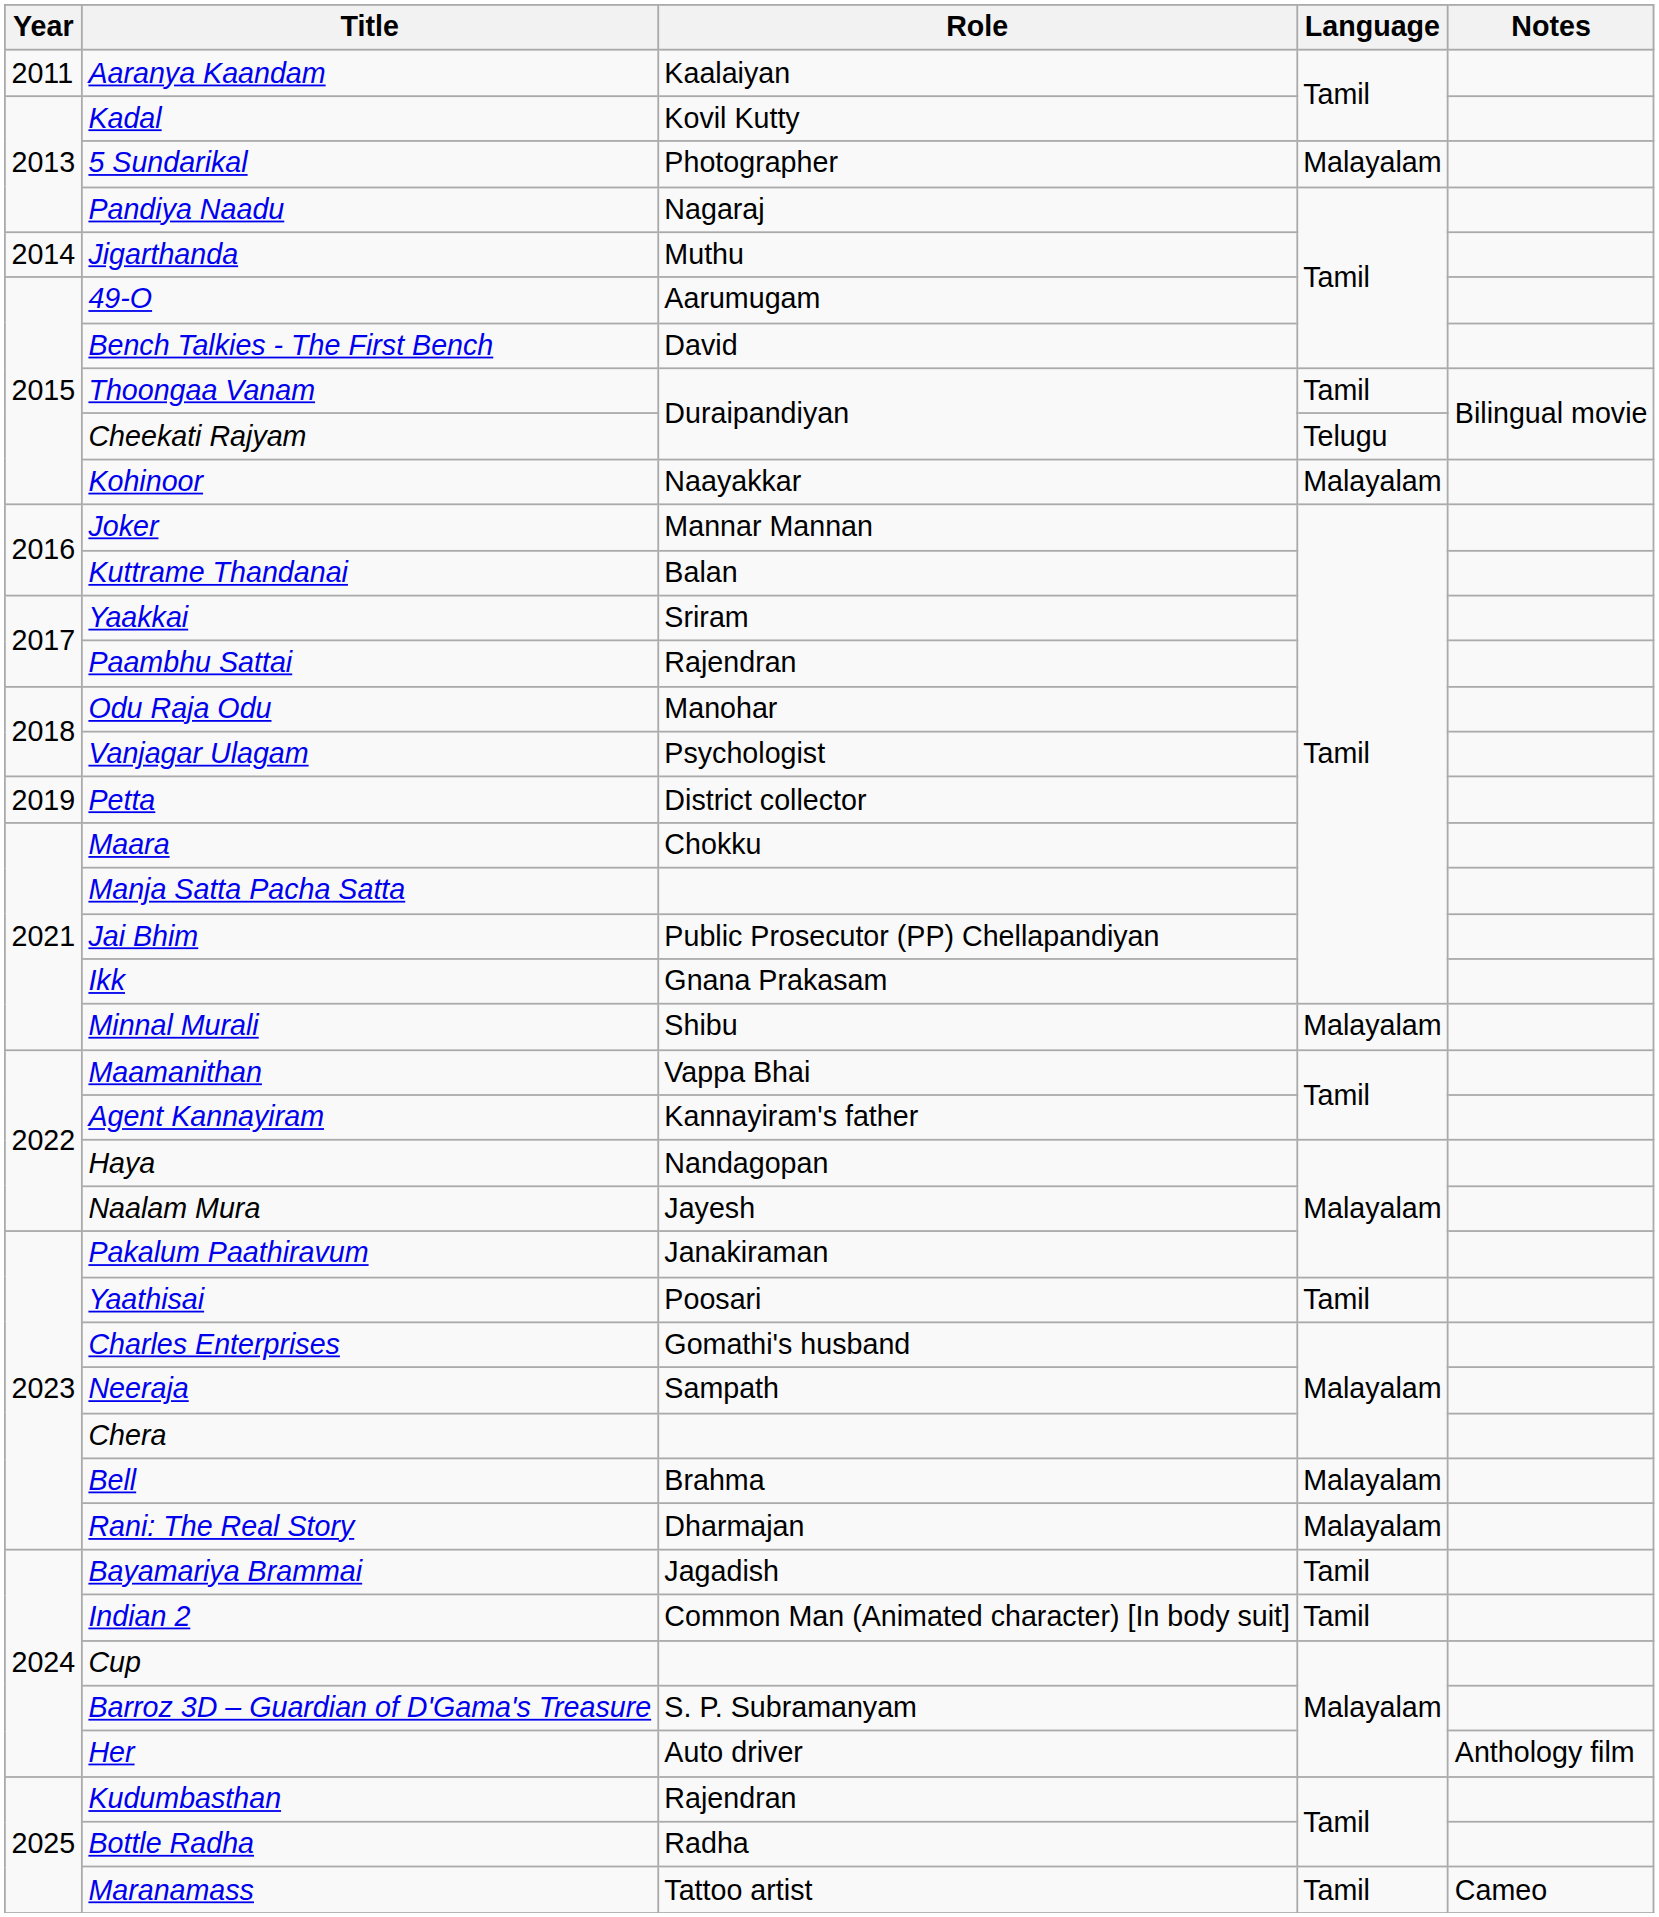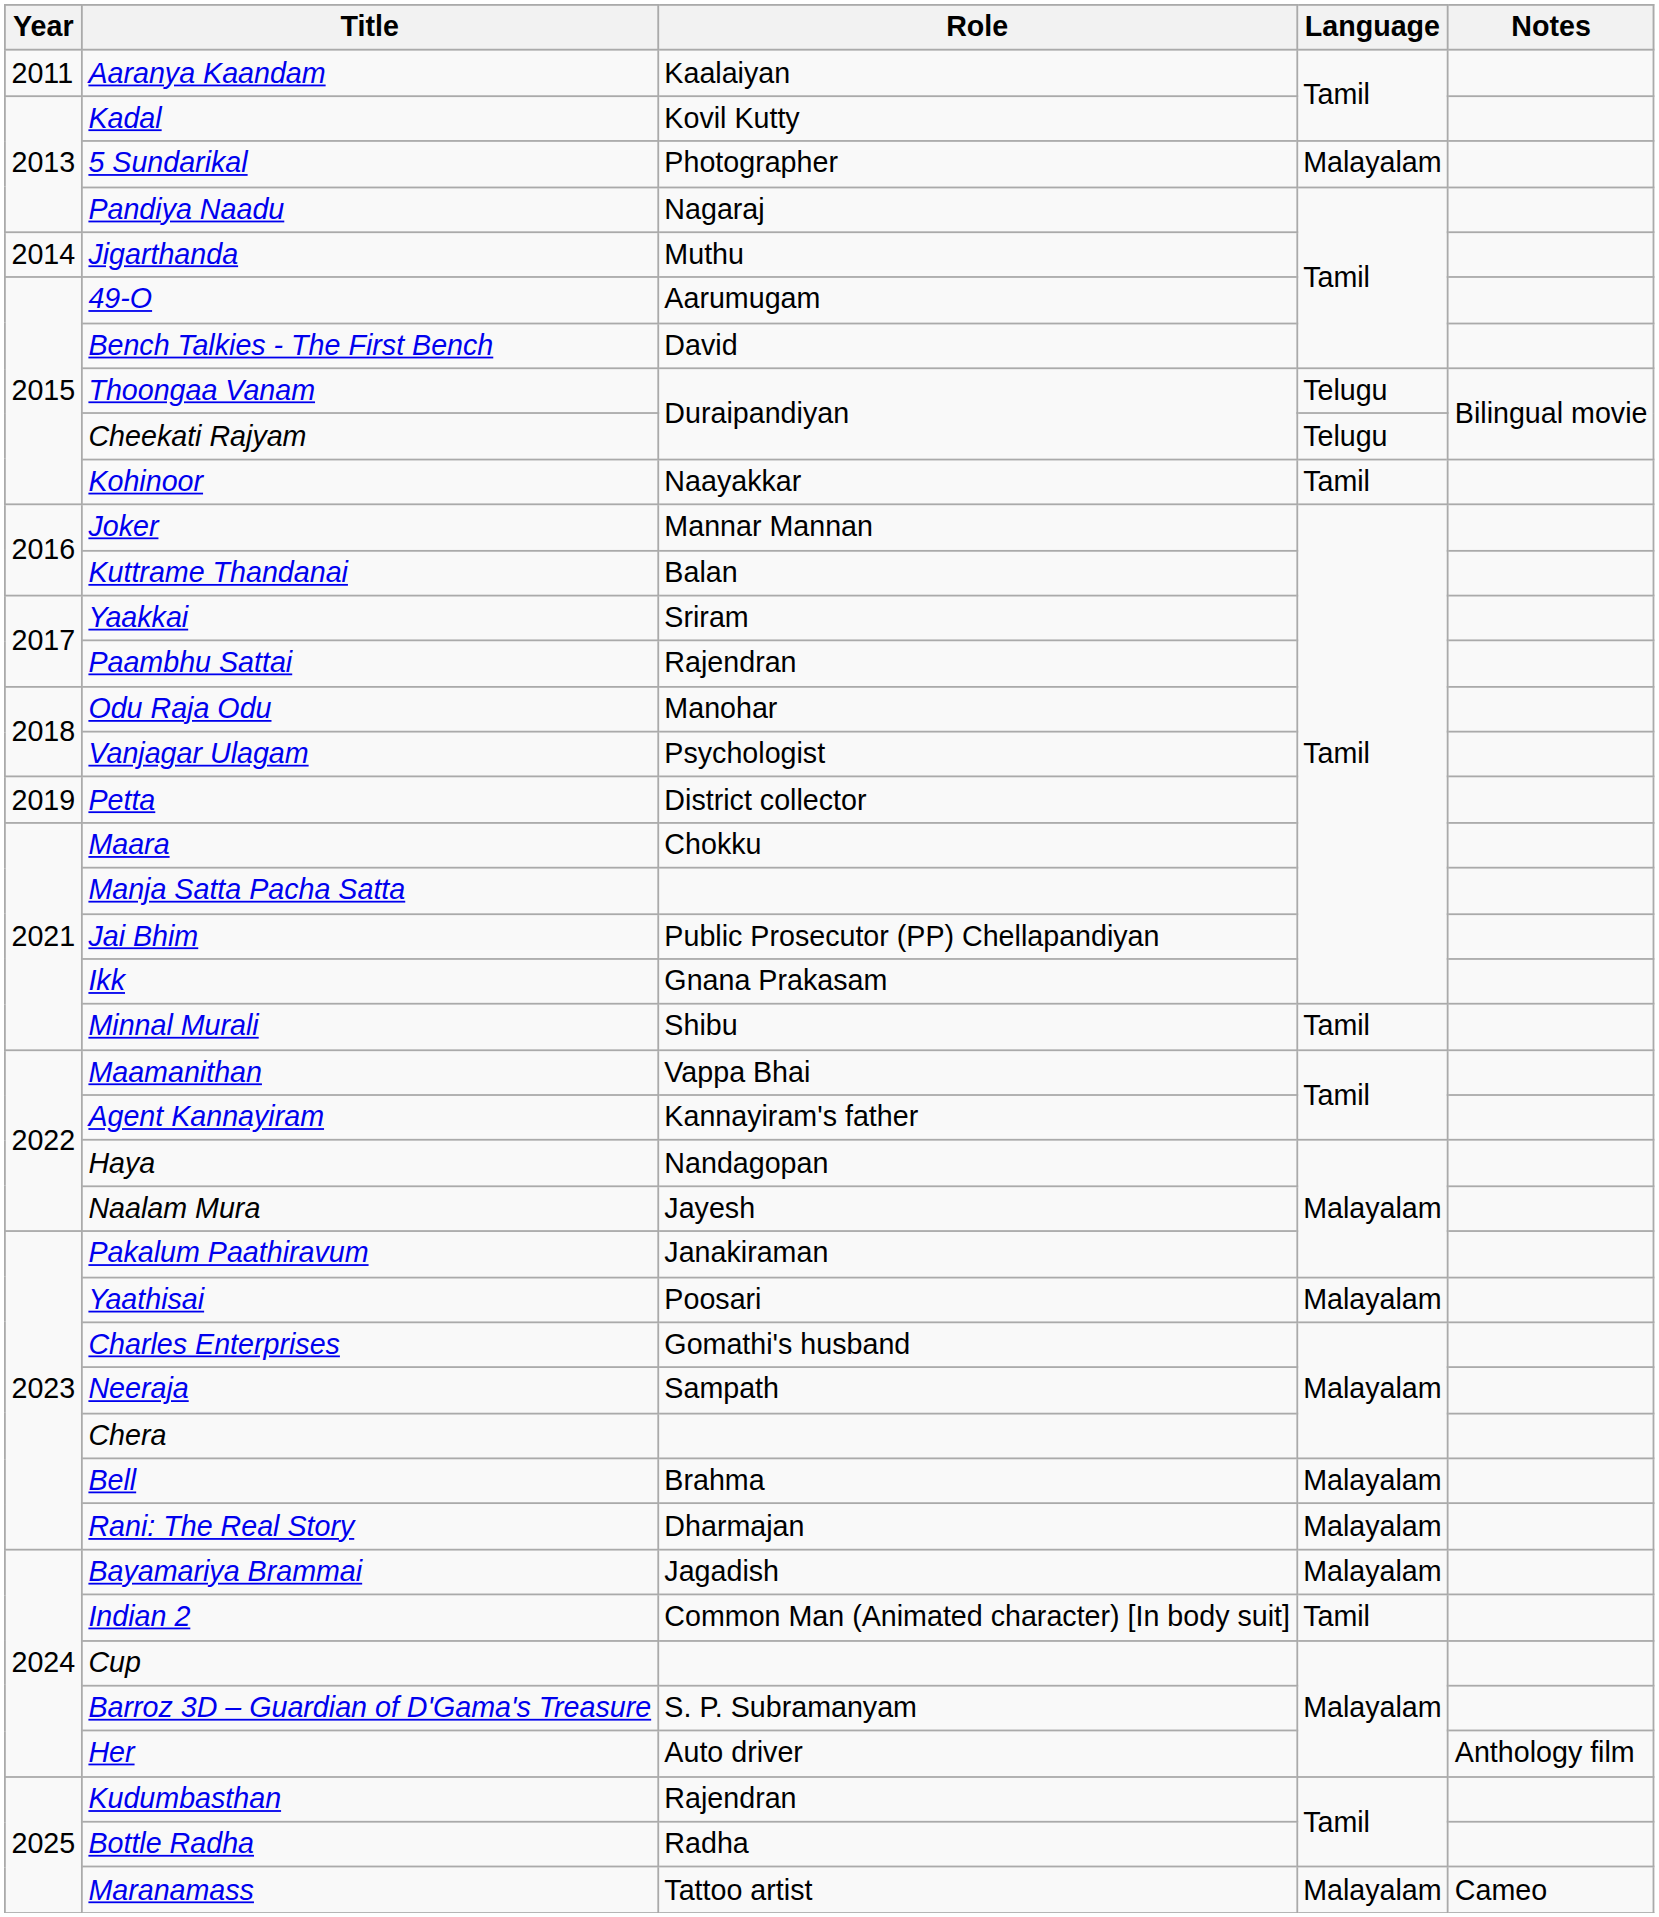(1337, 390) Tamil -> (1345, 390) Telugu
(1372, 481) Malayalam -> (1337, 481) Tamil
(1372, 1026) Malayalam -> (1337, 1026) Tamil
(1337, 1299) Tamil -> (1372, 1299) Malayalam
(1337, 1571) Tamil -> (1372, 1571) Malayalam
(1337, 1889) Tamil -> (1372, 1889) Malayalam
